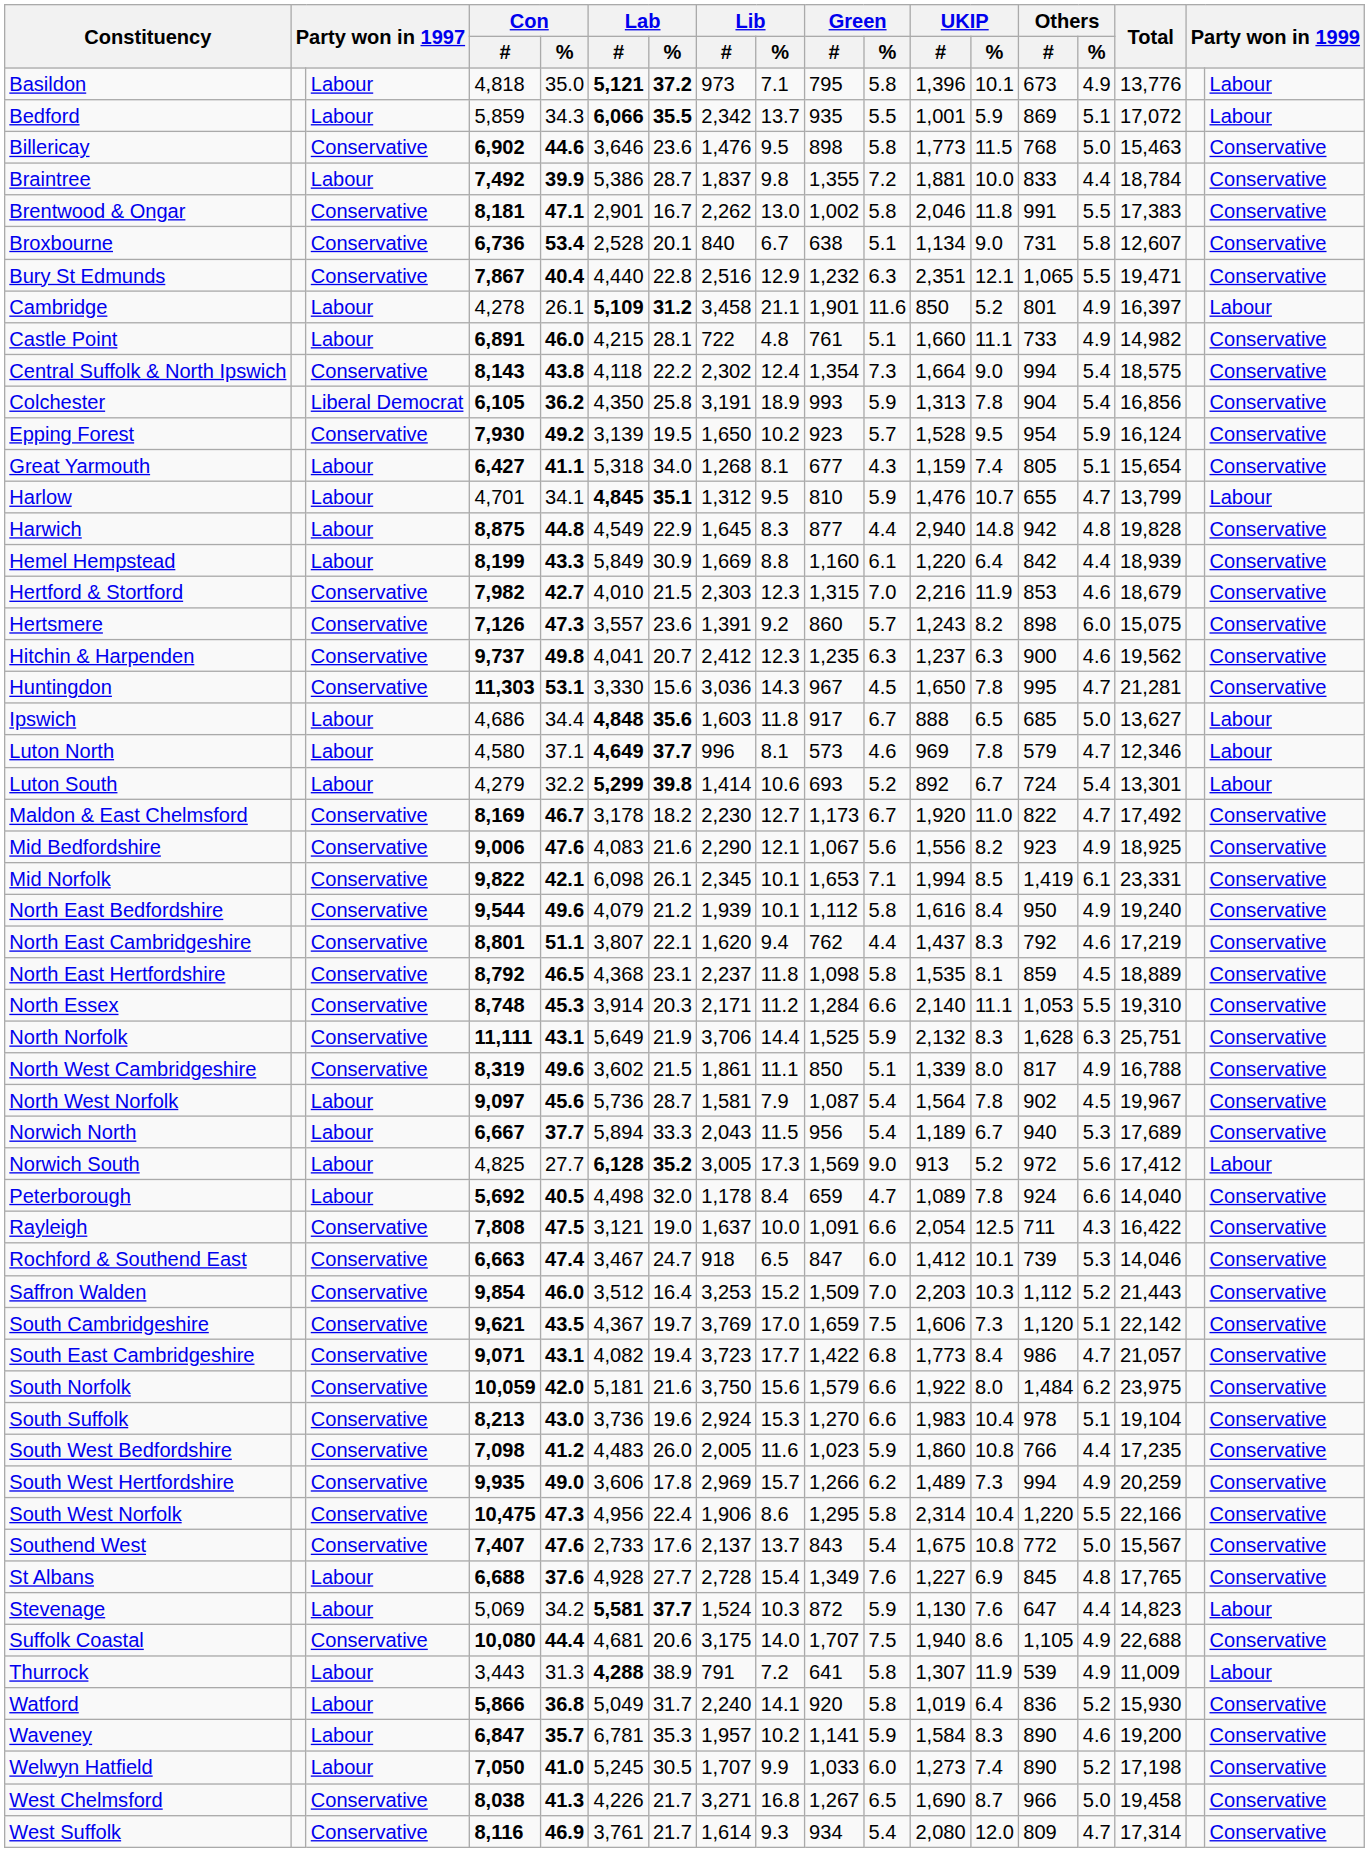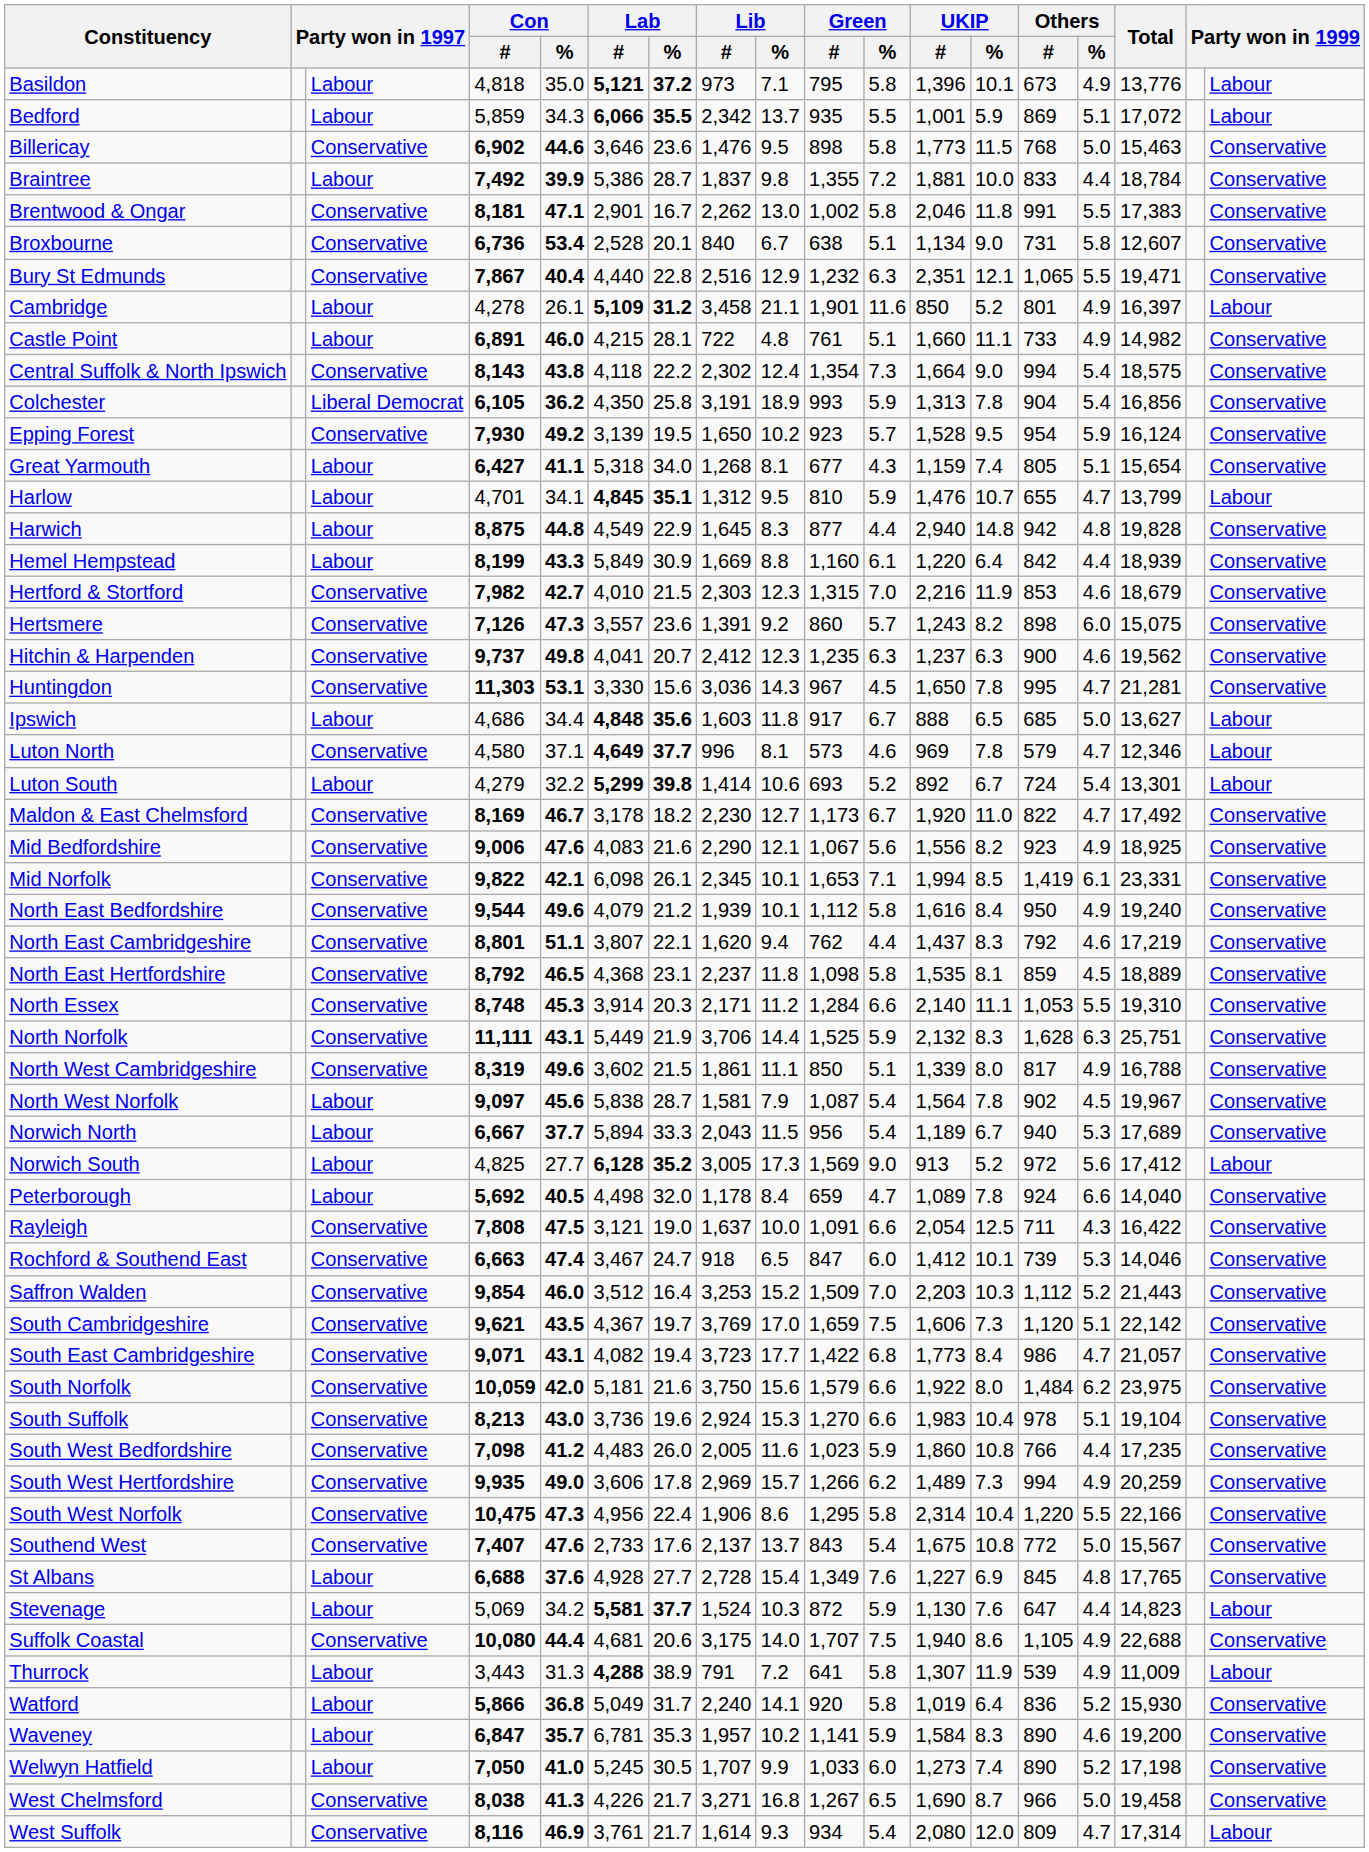(342, 751) Labour -> (369, 751) Conservative
(618, 1037) 5,649 -> (618, 1037) 5,449
(618, 1101) 5,736 -> (618, 1101) 5,838
(1268, 1831) Conservative -> (1241, 1831) Labour
